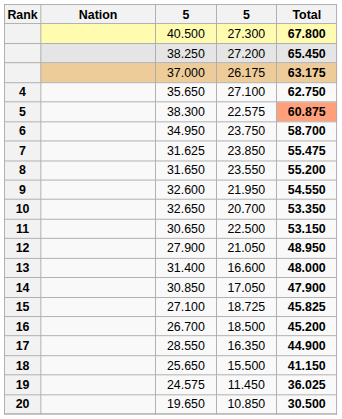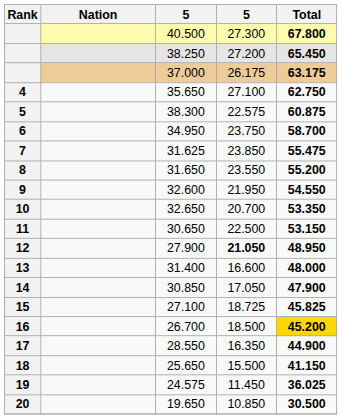(307, 111) lightsalmon background -> (307, 111) no background
(246, 248) normal -> (246, 248) bold
(307, 326) no background -> (307, 326) gold background
